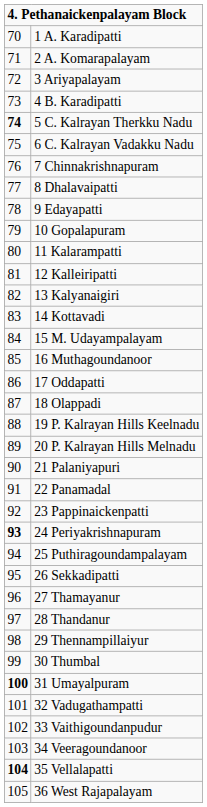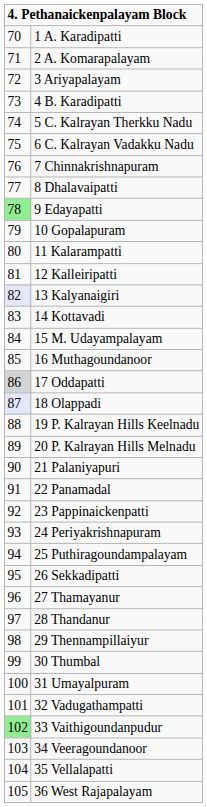(14, 123) bold -> (14, 123) normal
(14, 209) no background -> (14, 209) lightgreen background
(14, 295) no background -> (14, 295) lavender background
(14, 381) no background -> (14, 381) lightgrey background
(14, 403) no background -> (14, 403) lavender background
(14, 532) bold -> (14, 532) normal
(18, 683) bold -> (18, 683) normal
(18, 727) no background -> (18, 727) lightgreen background
(18, 770) bold -> (18, 770) normal
